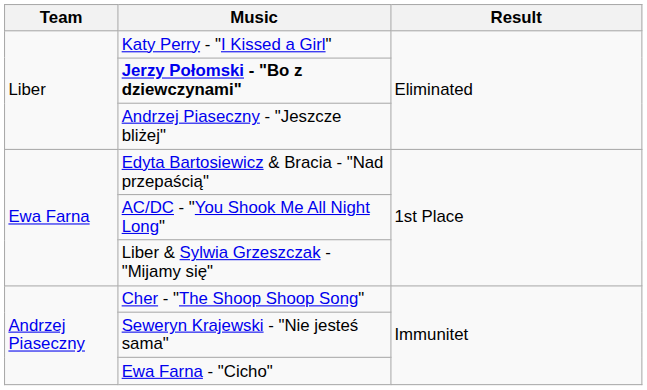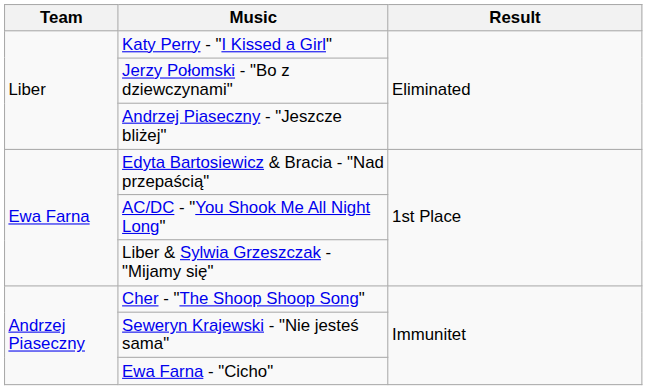(212, 80) bold -> (206, 80) normal
